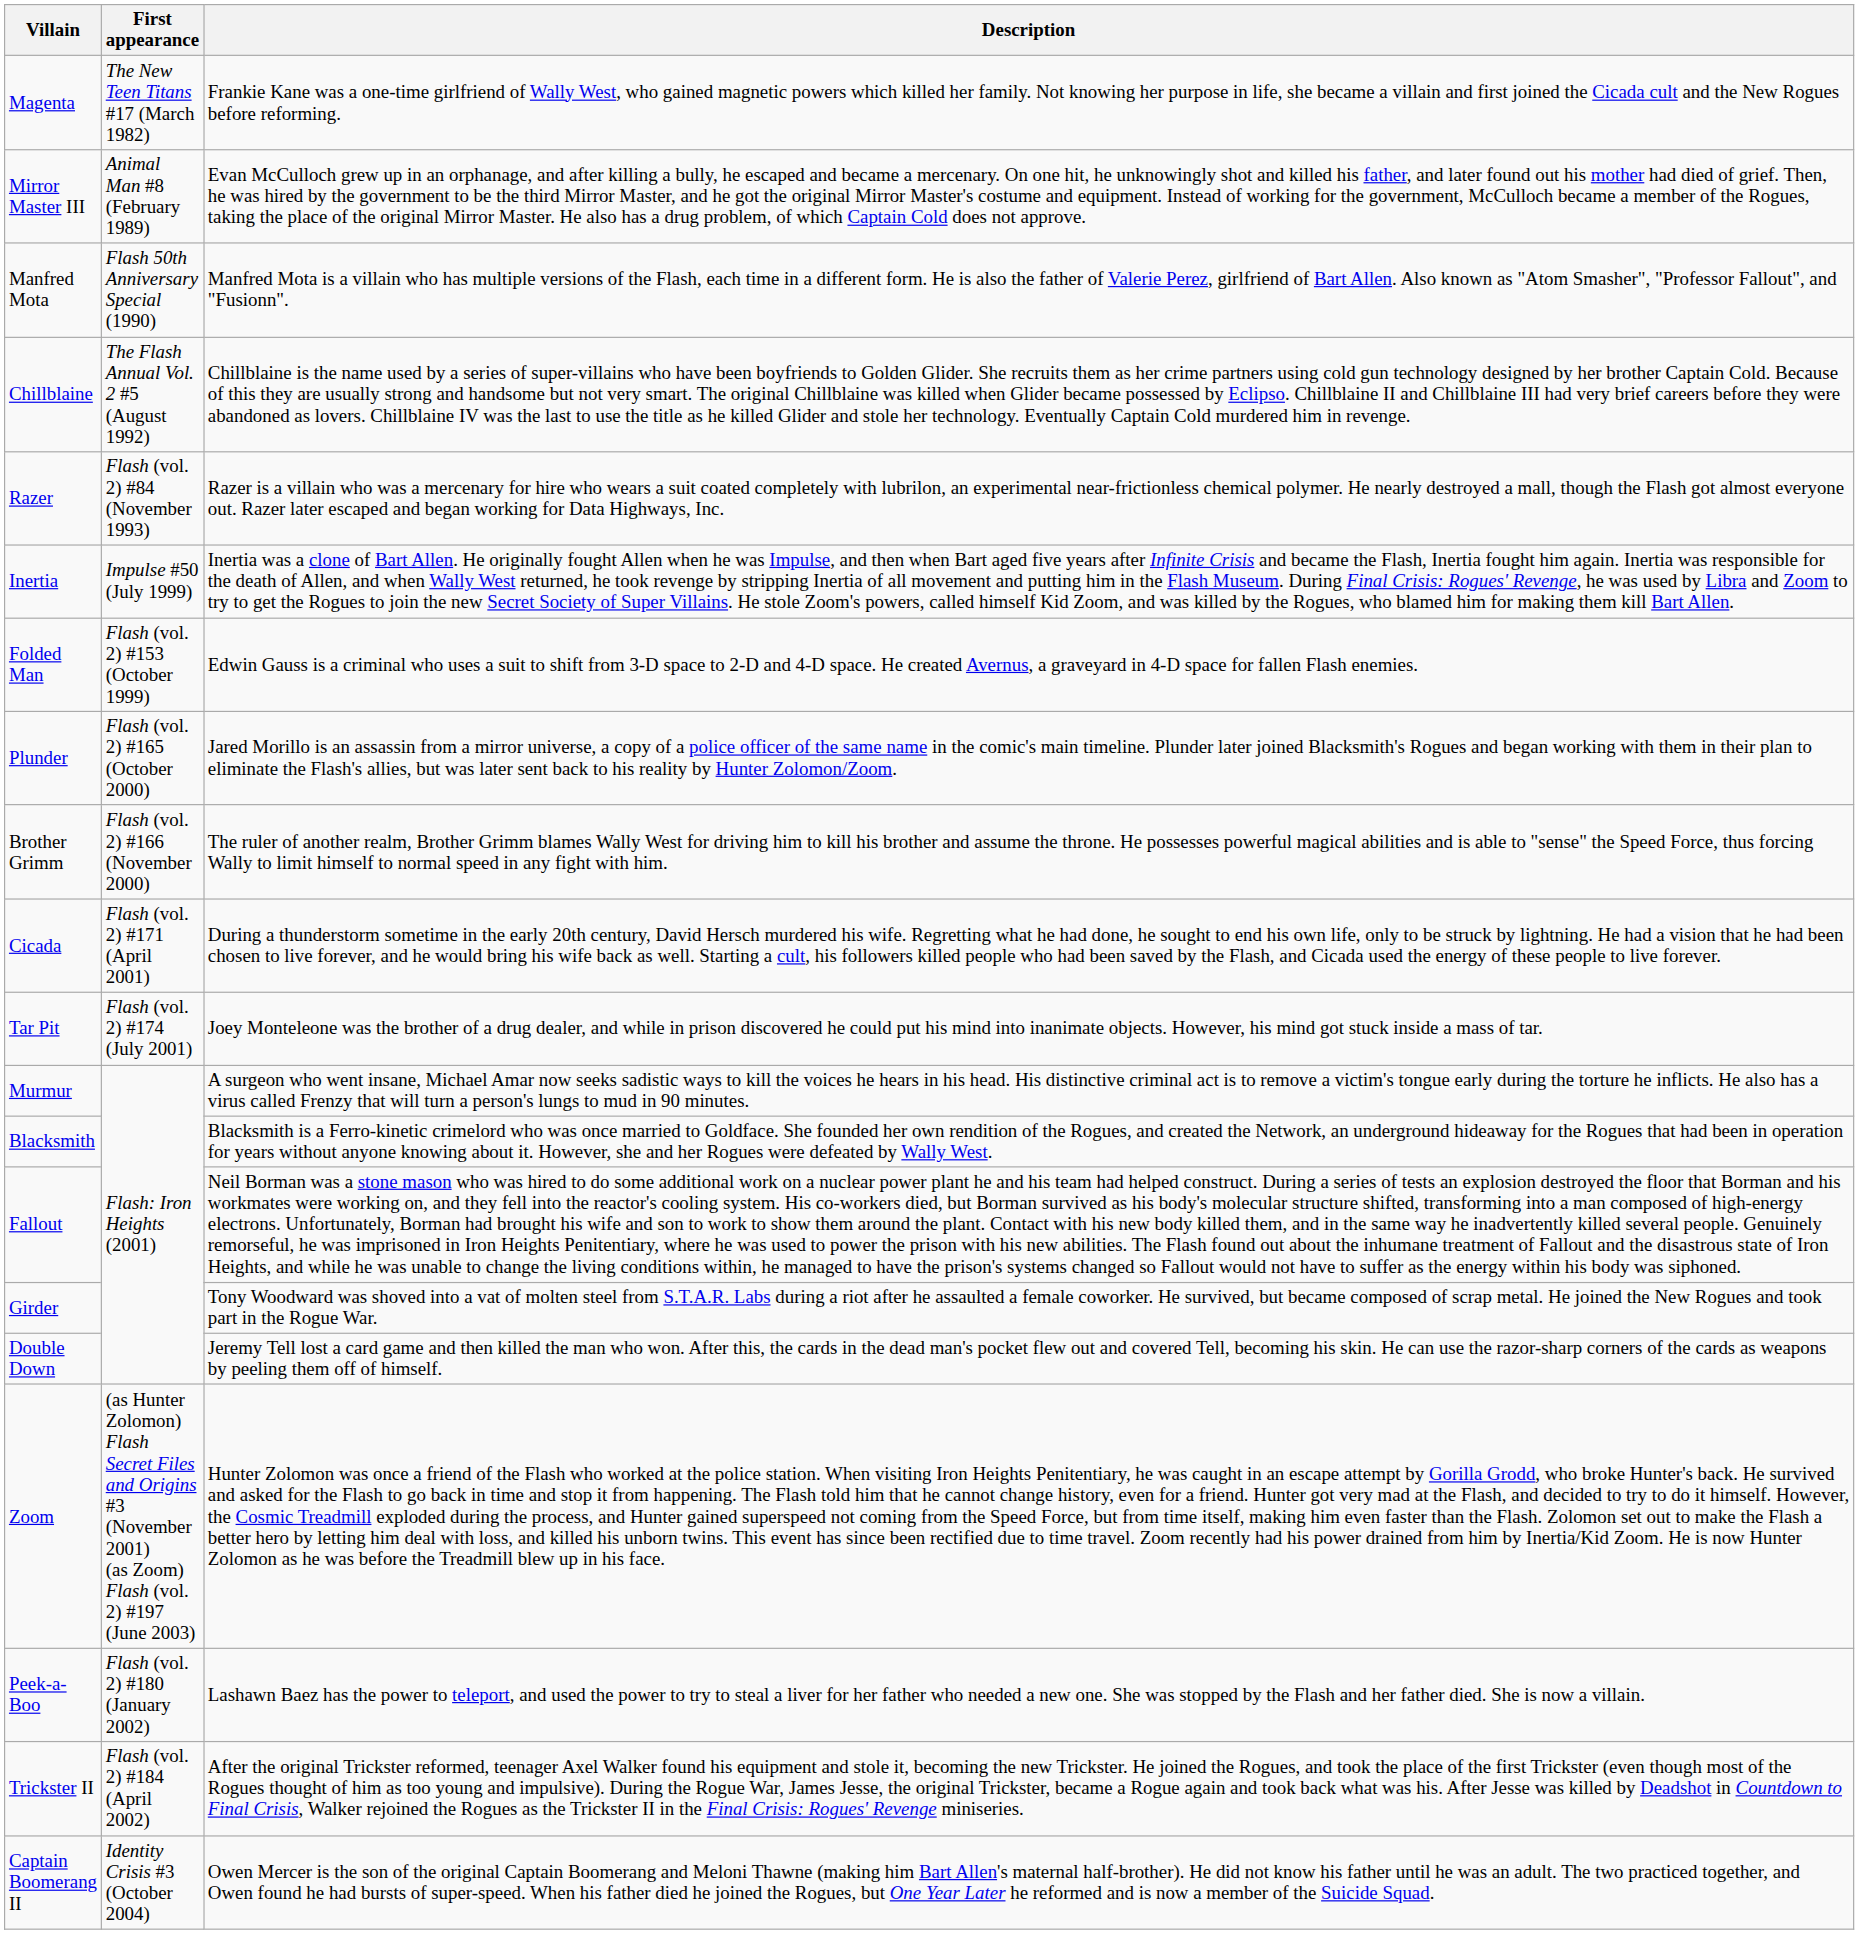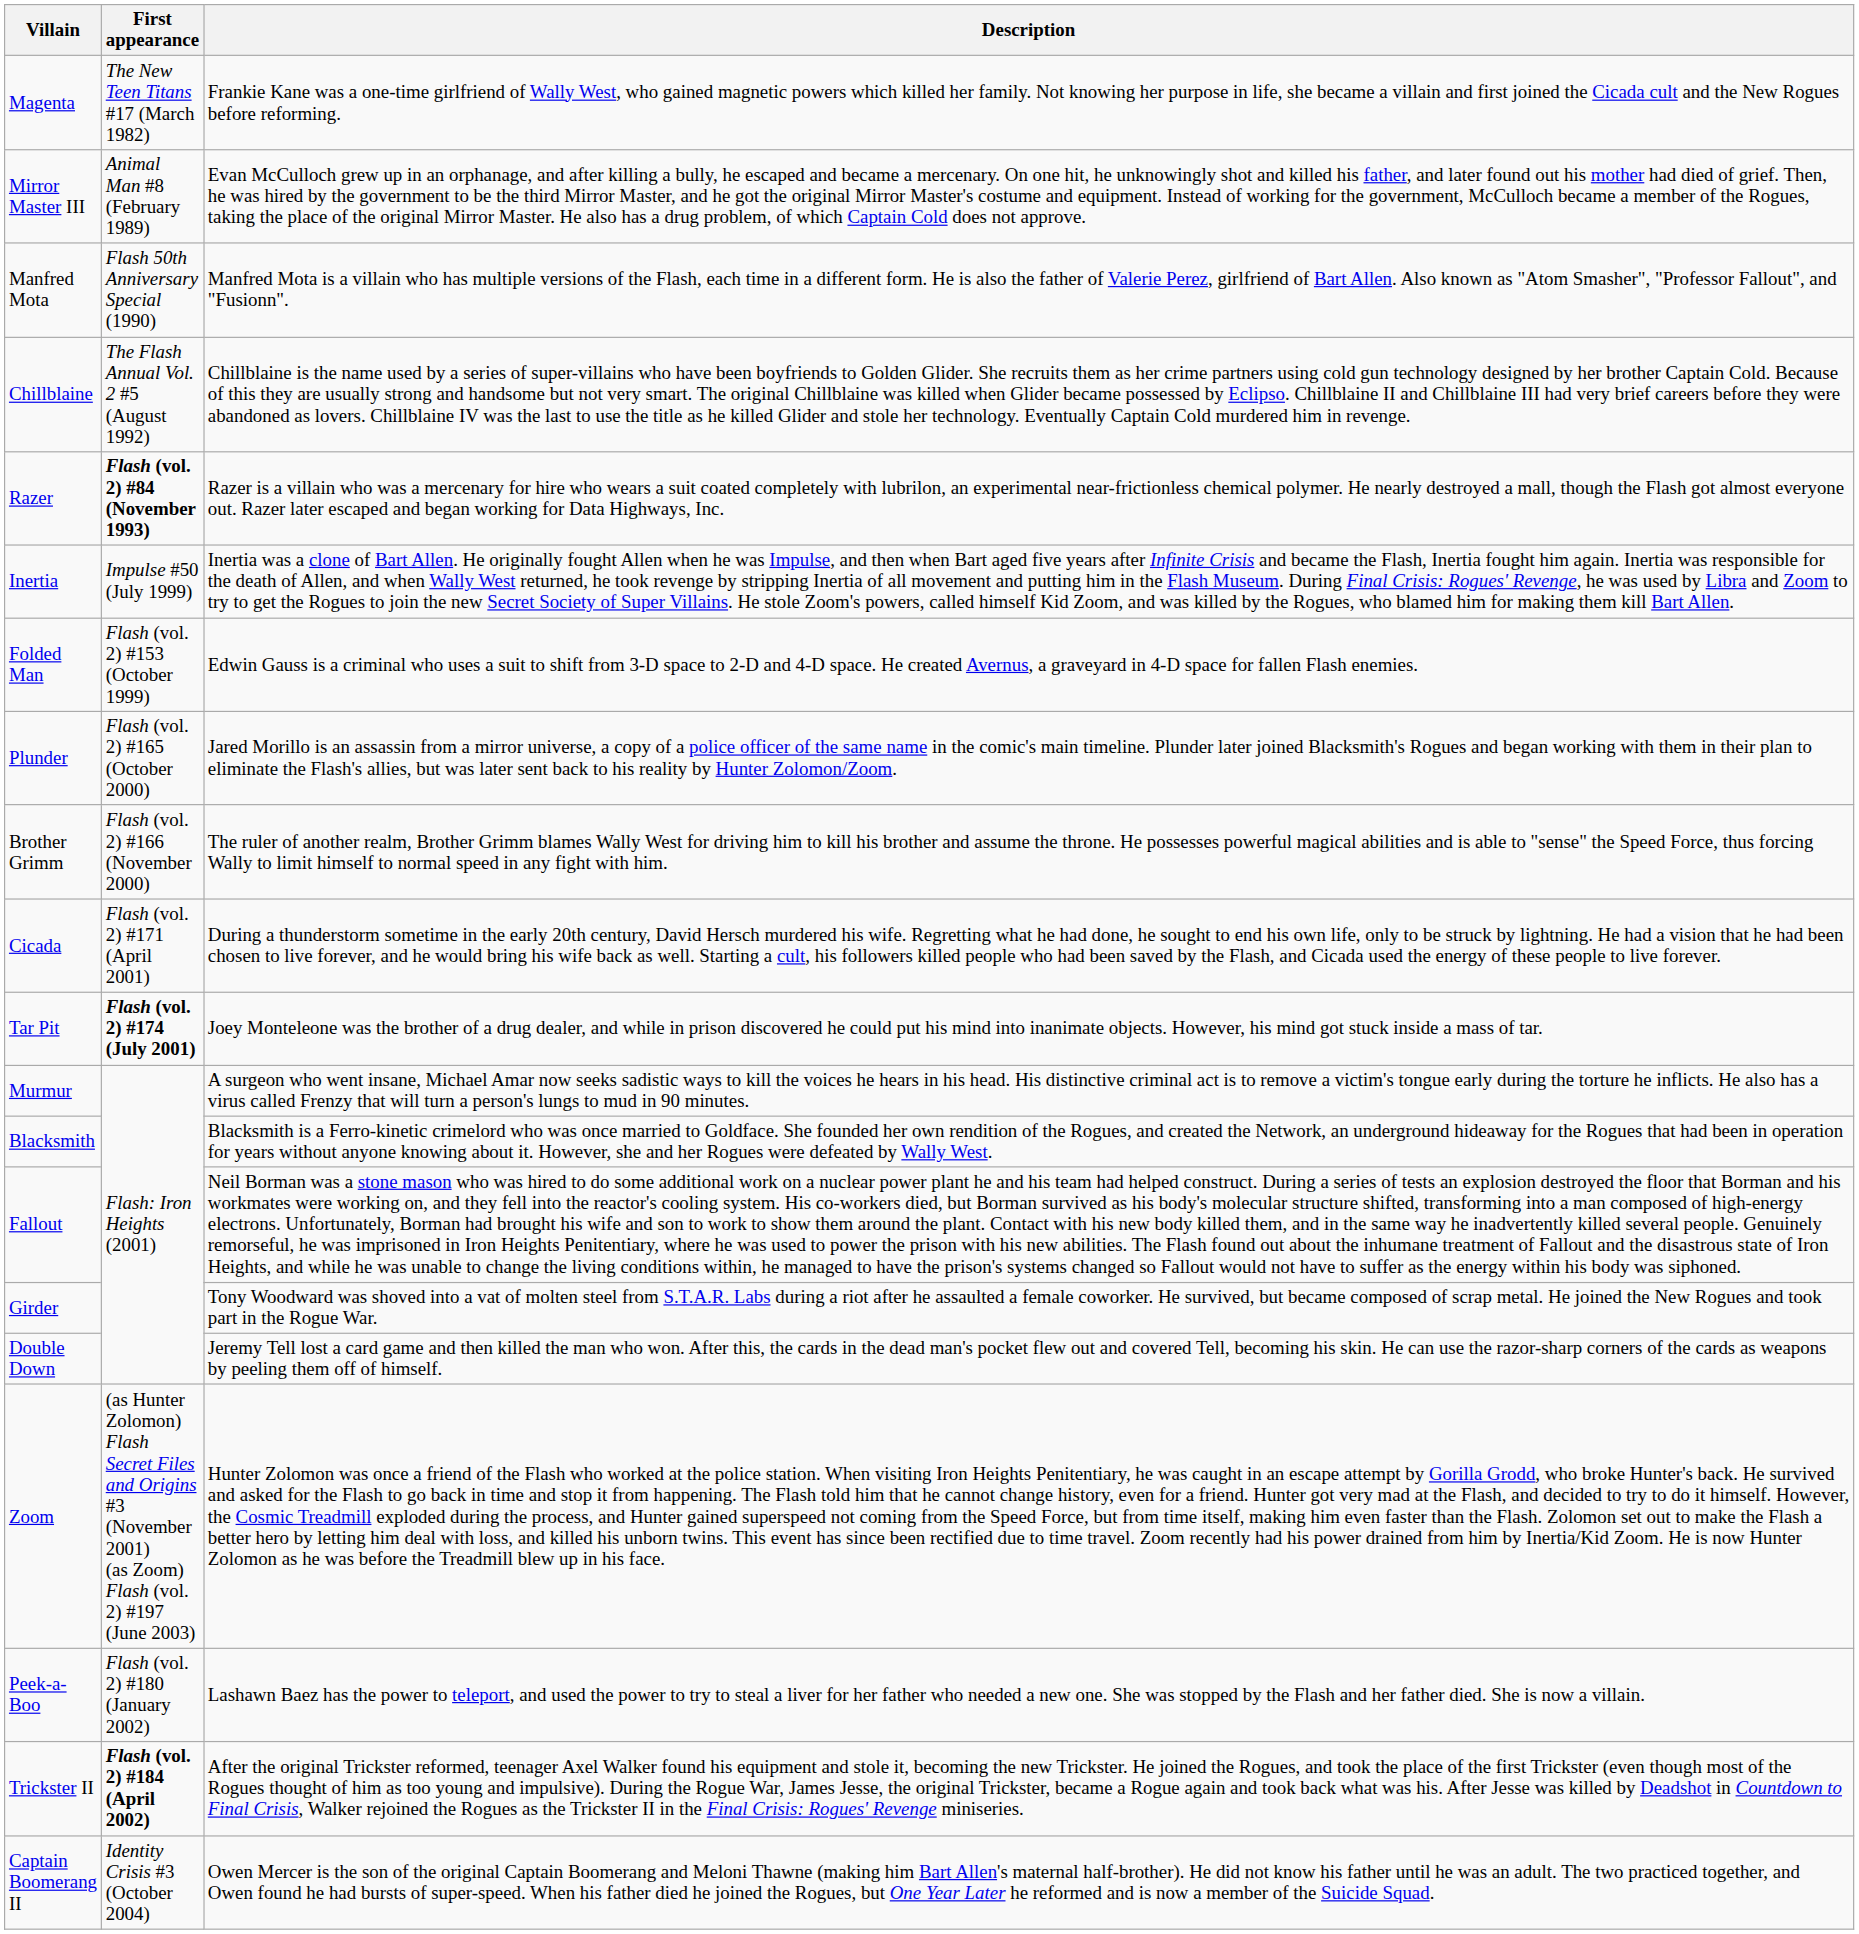(149, 498) normal -> (151, 498) bold
(149, 1028) normal -> (151, 1028) bold
(147, 1788) normal -> (148, 1788) bold
